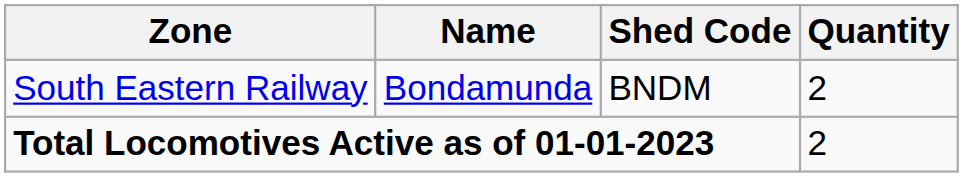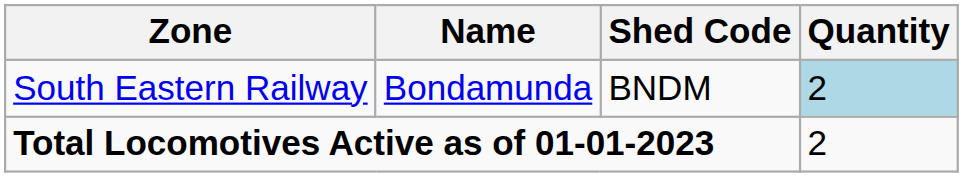(817, 87) no background -> (817, 87) lightblue background
